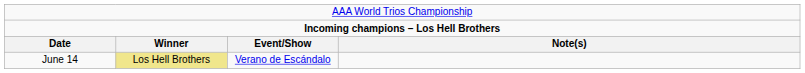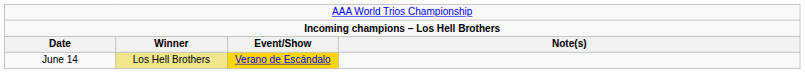(283, 60) no background -> (283, 60) gold background
